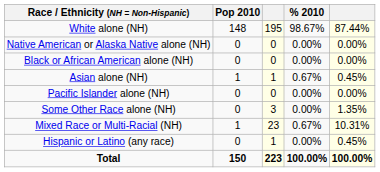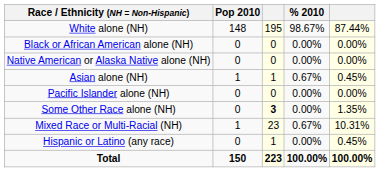rows swapped: (109, 61) <-> (109, 45)
(273, 110) normal -> (273, 110) bold
